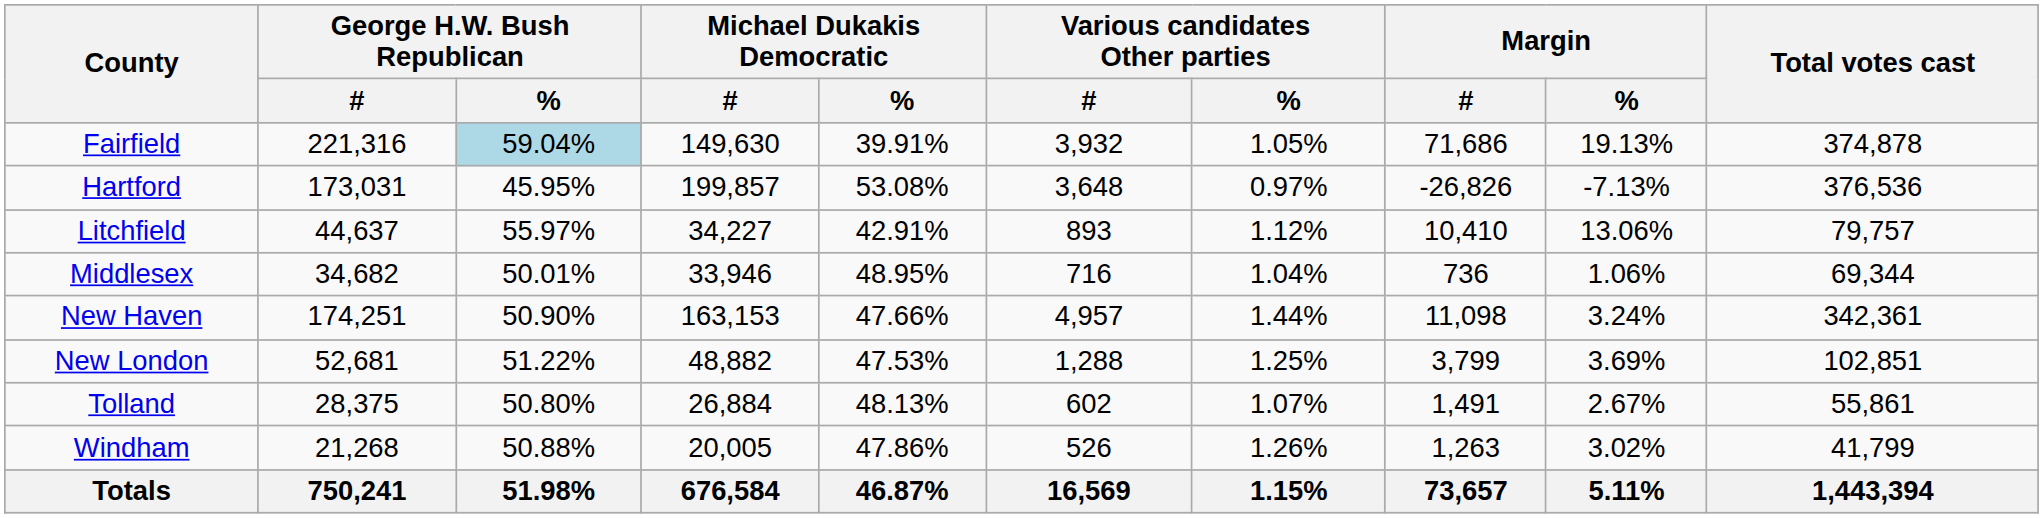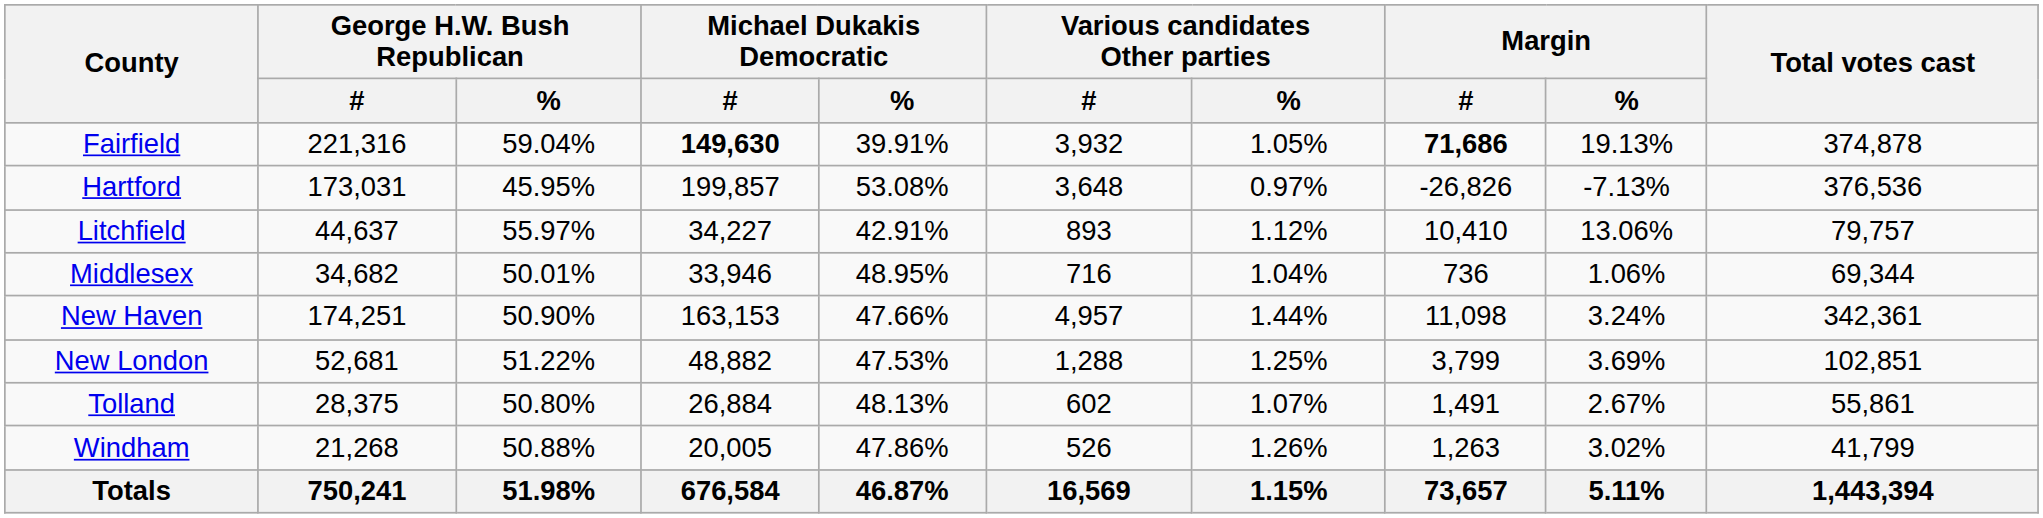(549, 143) lightblue background -> (549, 143) no background
(730, 143) normal -> (730, 143) bold
(1466, 143) normal -> (1466, 143) bold
